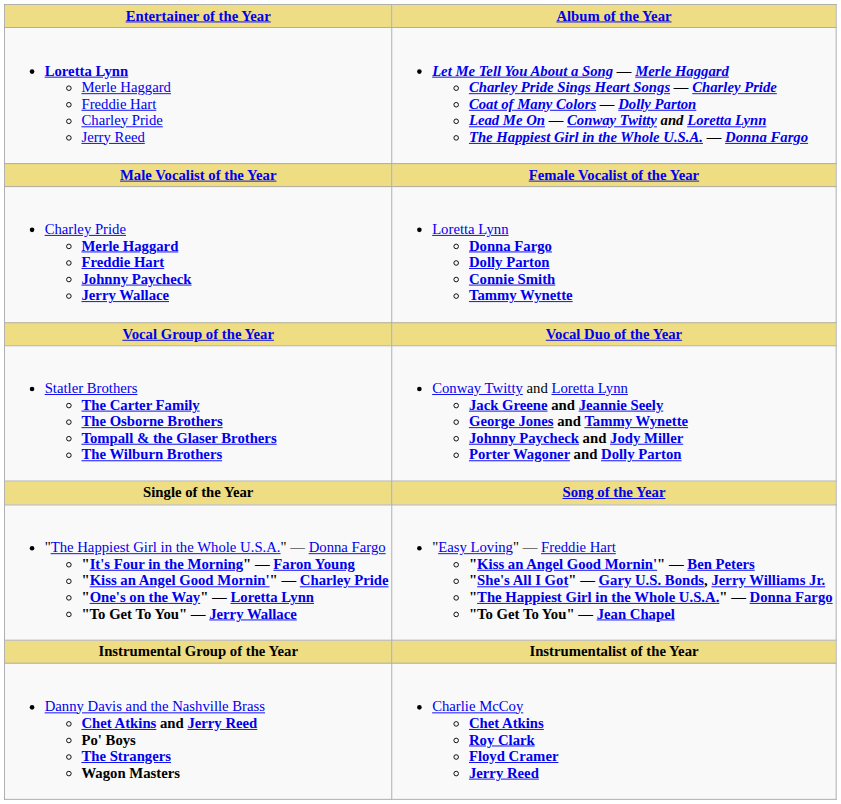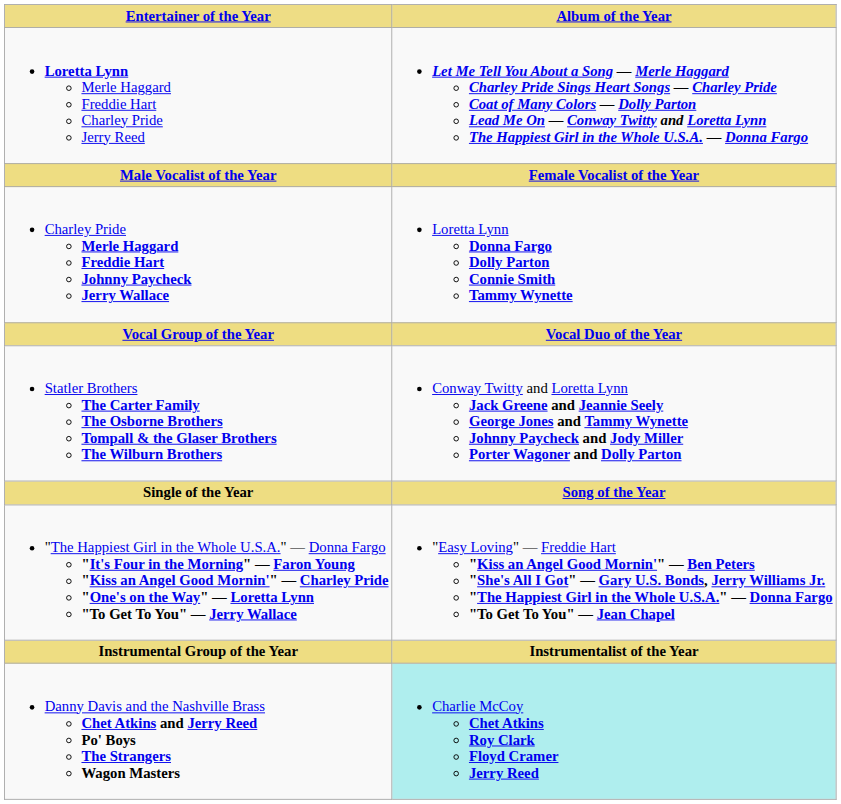(614, 740) no background -> (614, 740) paleturquoise background
